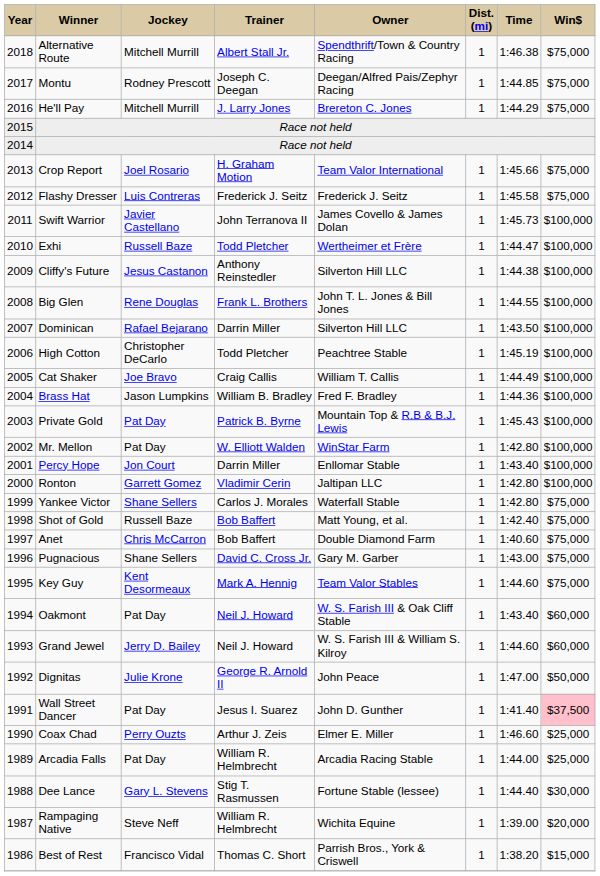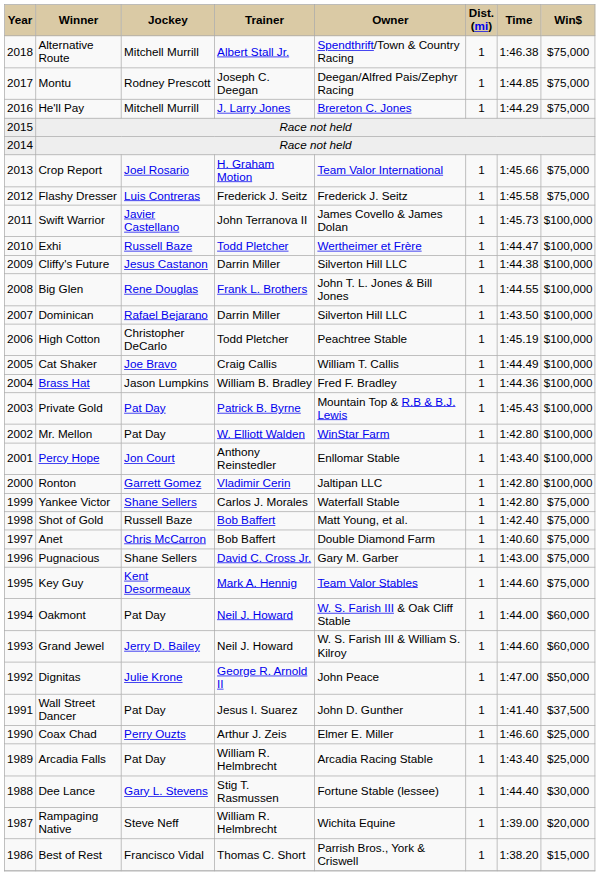(247, 271) Anthony Reinstedler -> (249, 264) Darrin Miller
(249, 465) Darrin Miller -> (247, 458) Anthony Reinstedler
(519, 614) 1:43.40 -> (519, 614) 1:44.00
(568, 709) pink background -> (568, 709) no background
(519, 760) 1:44.00 -> (519, 760) 1:43.40
